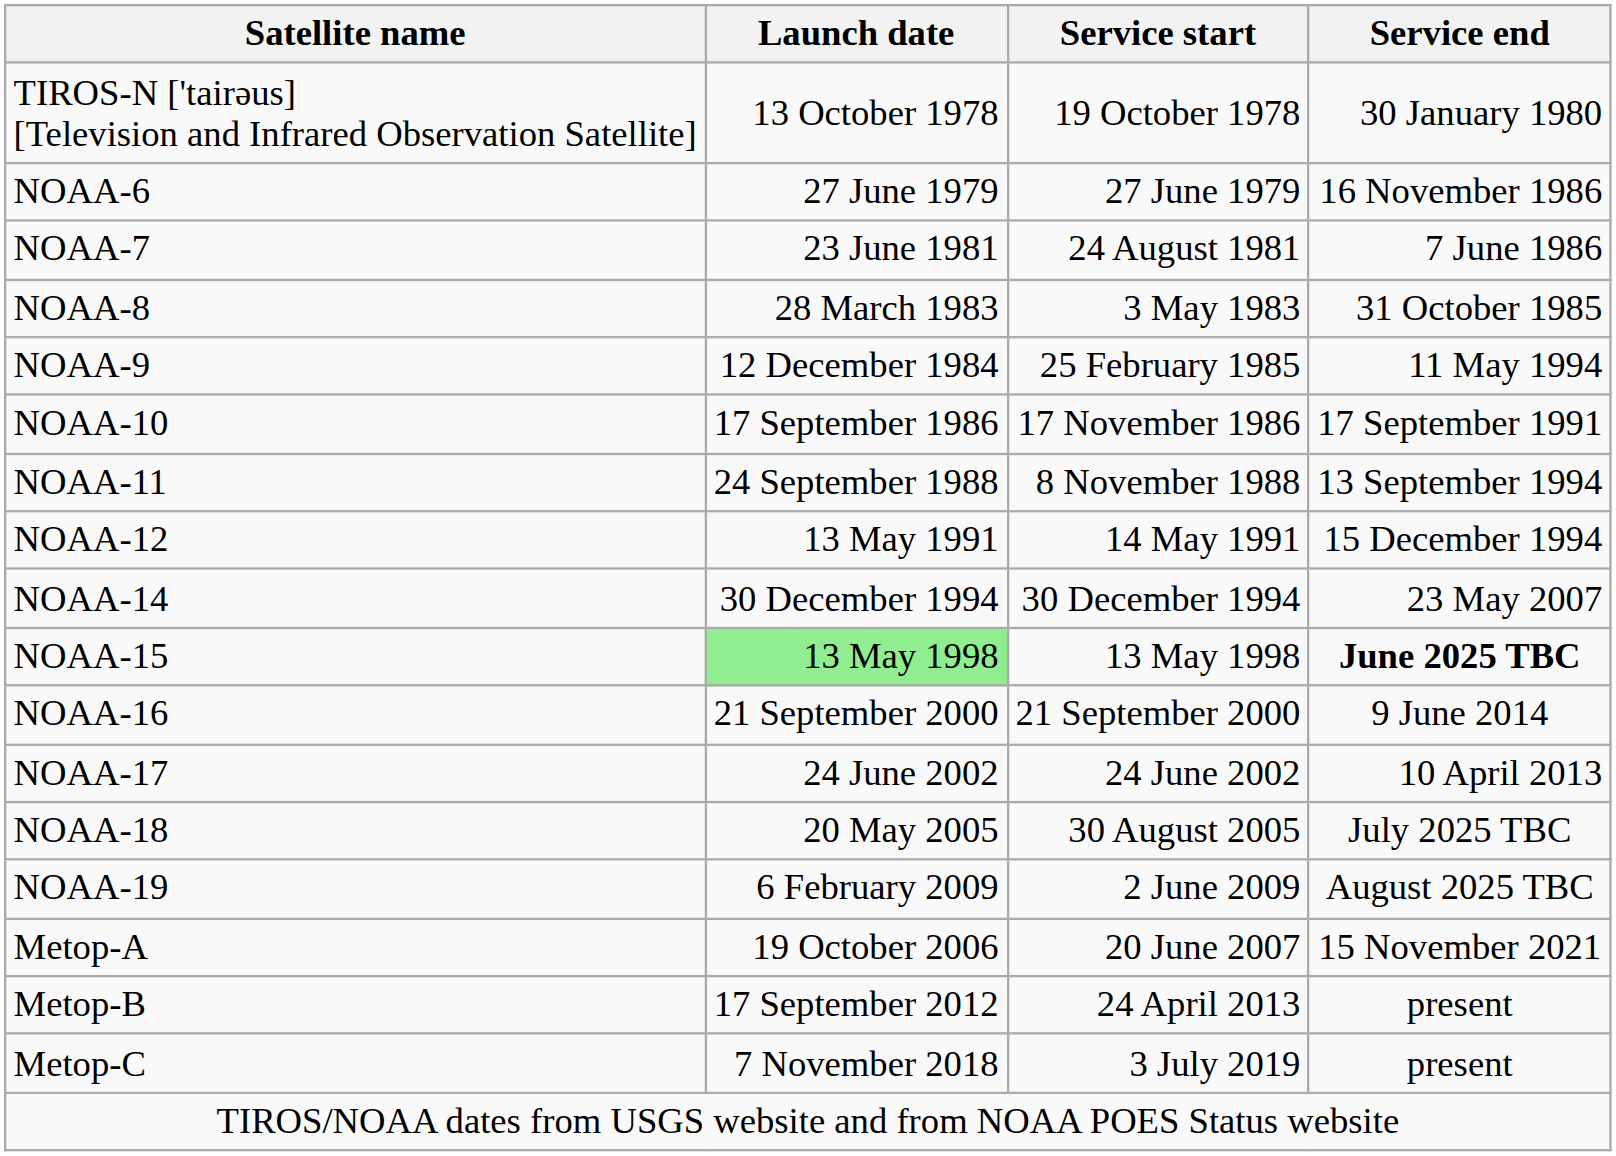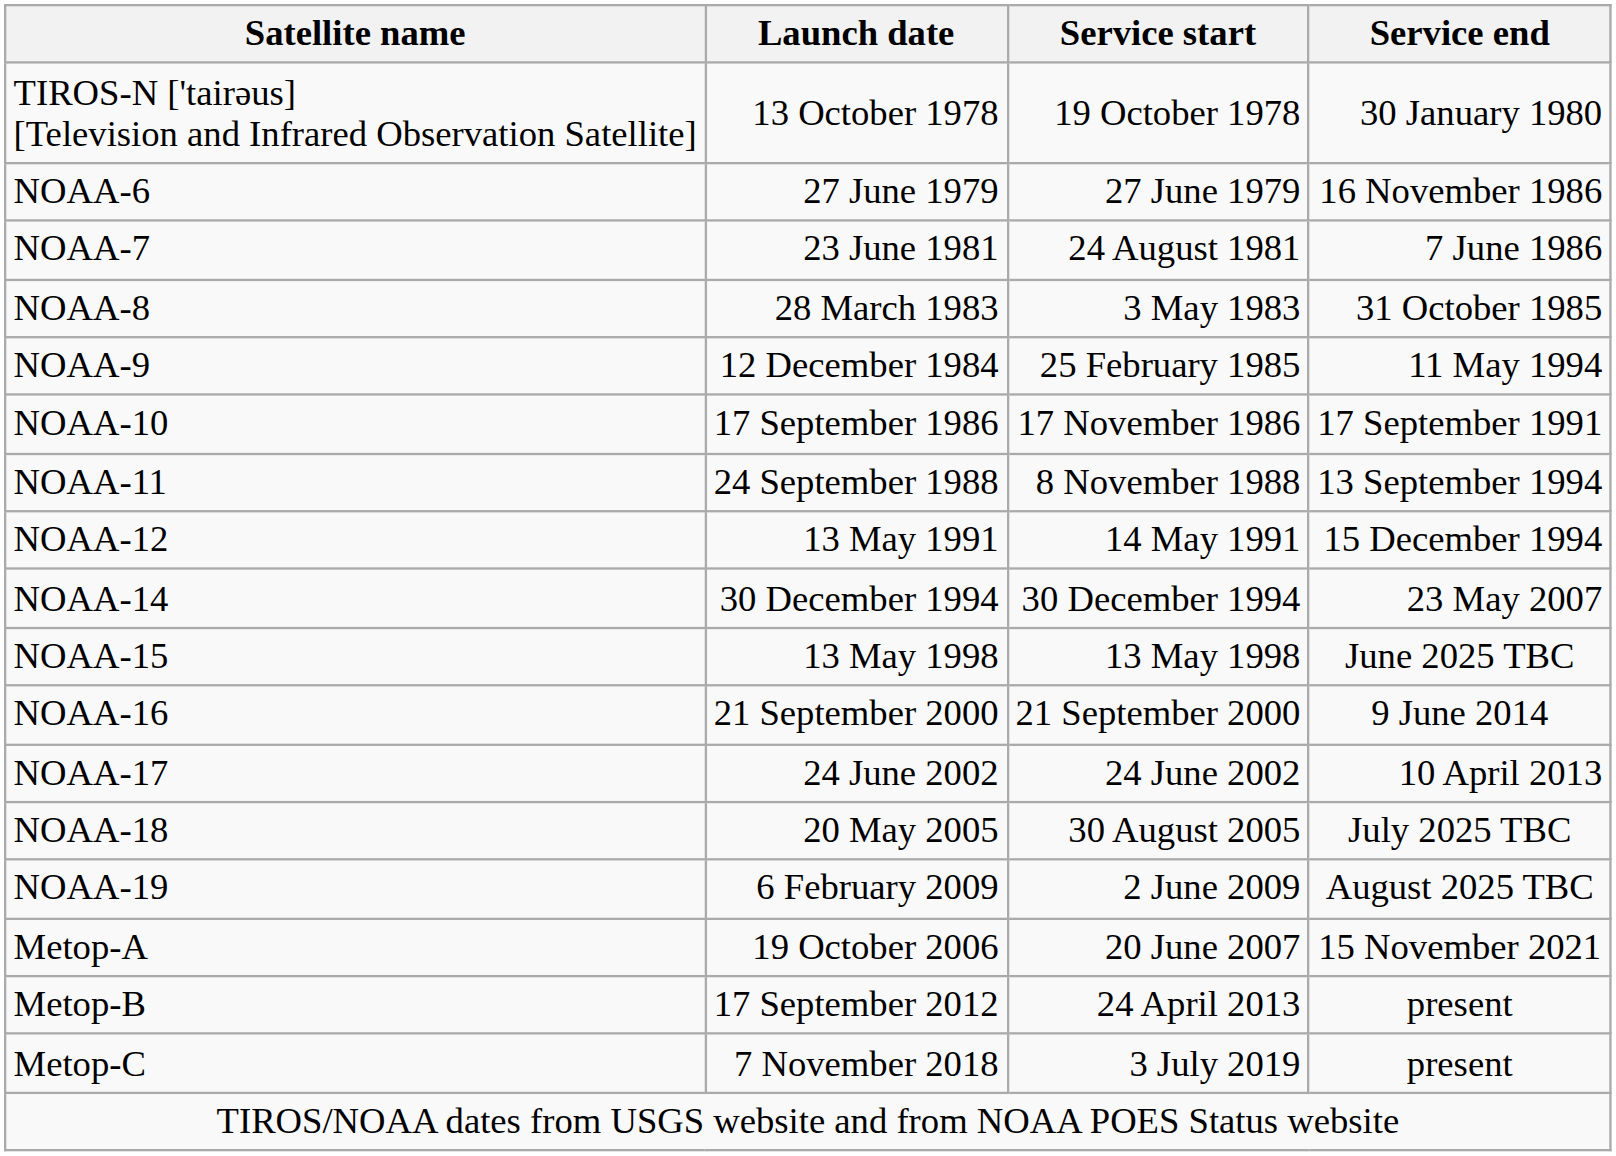(901, 655) lightgreen background -> (901, 655) no background
(1460, 655) bold -> (1460, 655) normal
